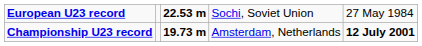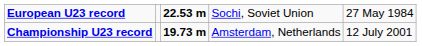(380, 32) bold -> (379, 32) normal
